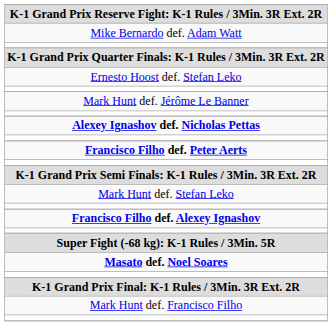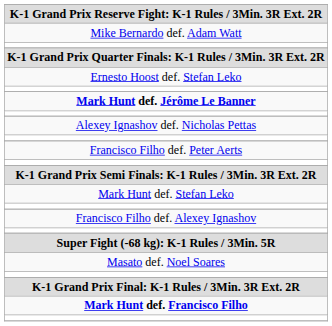(166, 101) normal -> (166, 101) bold
(166, 125) bold -> (166, 125) normal
(166, 150) bold -> (166, 150) normal
(166, 218) bold -> (166, 218) normal
(166, 262) bold -> (166, 262) normal
(166, 305) normal -> (166, 305) bold
